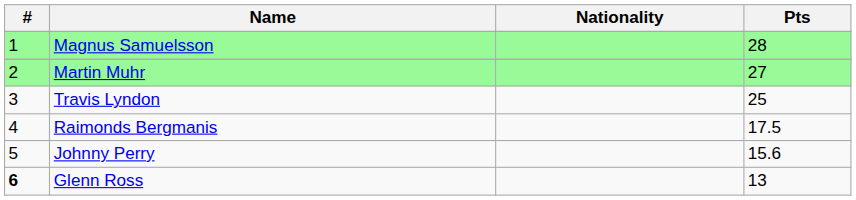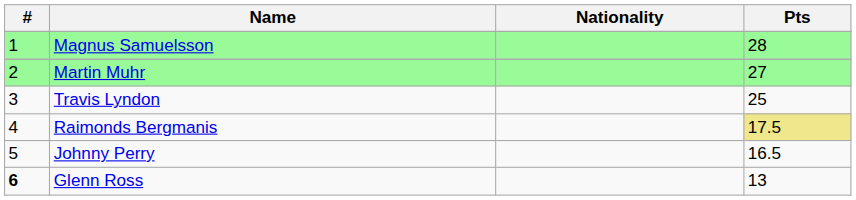(764, 126) no background -> (764, 126) khaki background
(764, 153) 15.6 -> (764, 153) 16.5
